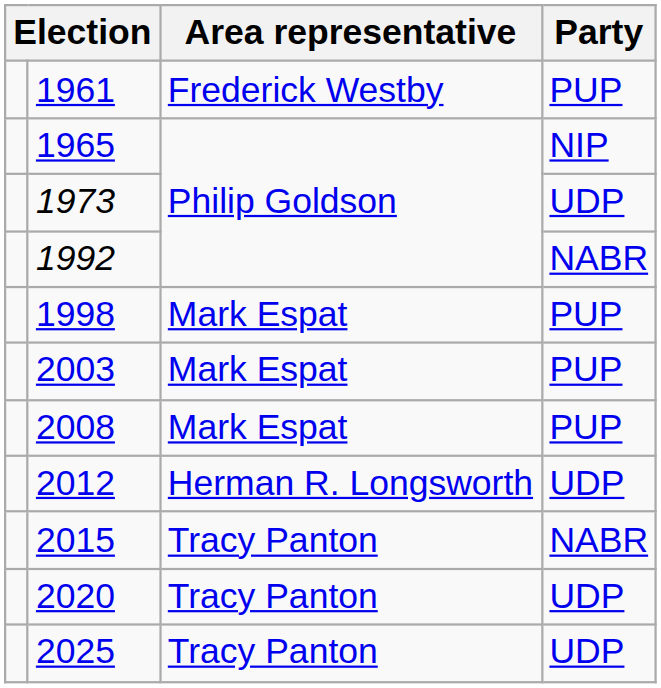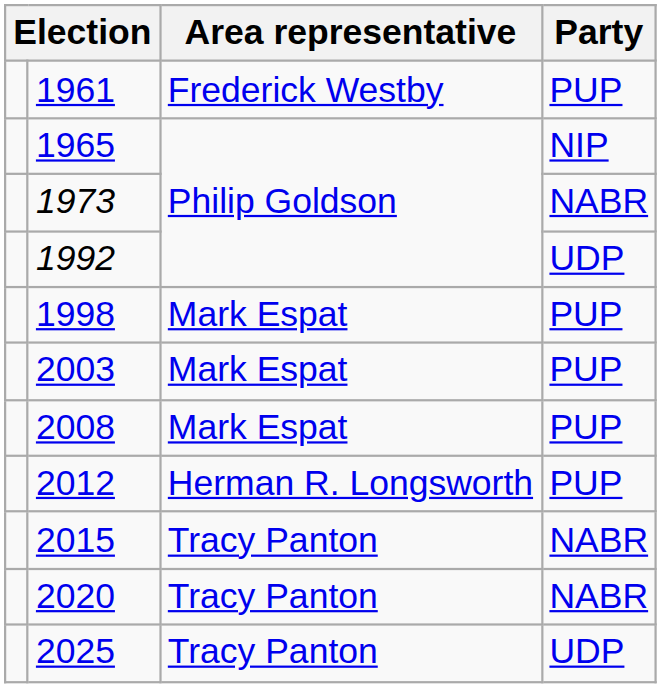(587, 201) UDP -> (599, 201) NABR
(599, 257) NABR -> (587, 257) UDP
(587, 483) UDP -> (586, 483) PUP
(587, 595) UDP -> (599, 595) NABR
